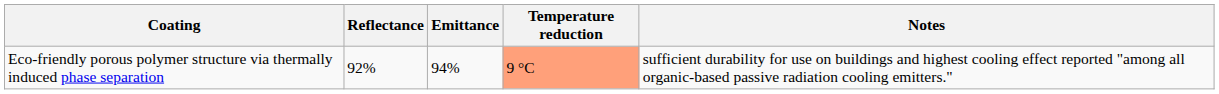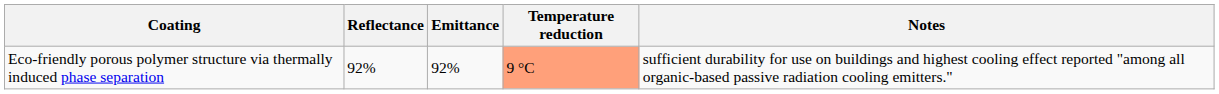(445, 67) 94% -> (445, 67) 92%
